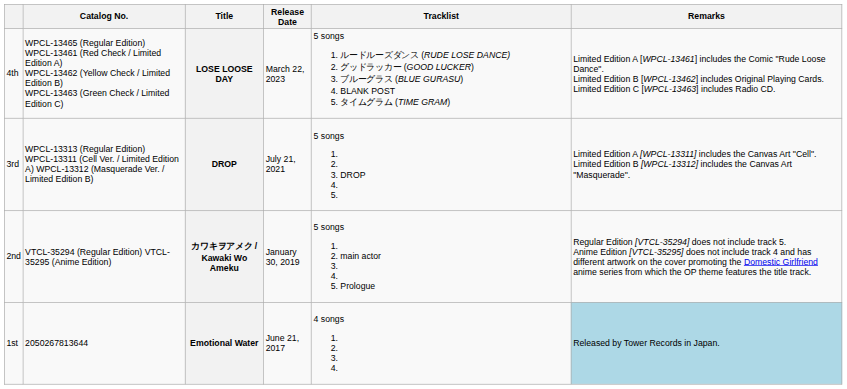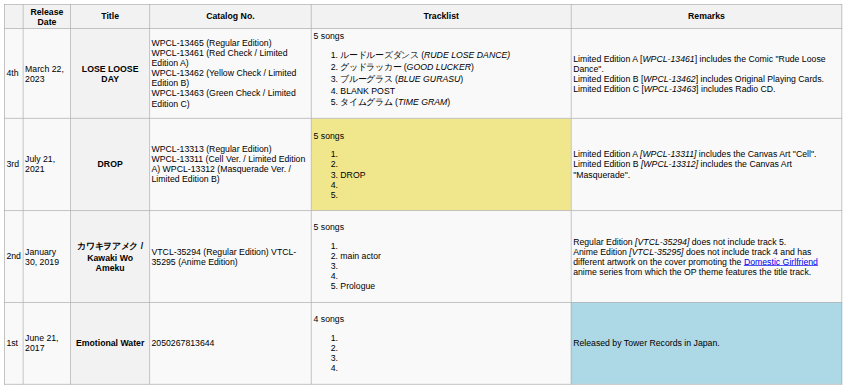columns swapped: (288, 16) <-> (104, 16)
(441, 165) no background -> (441, 165) khaki background
